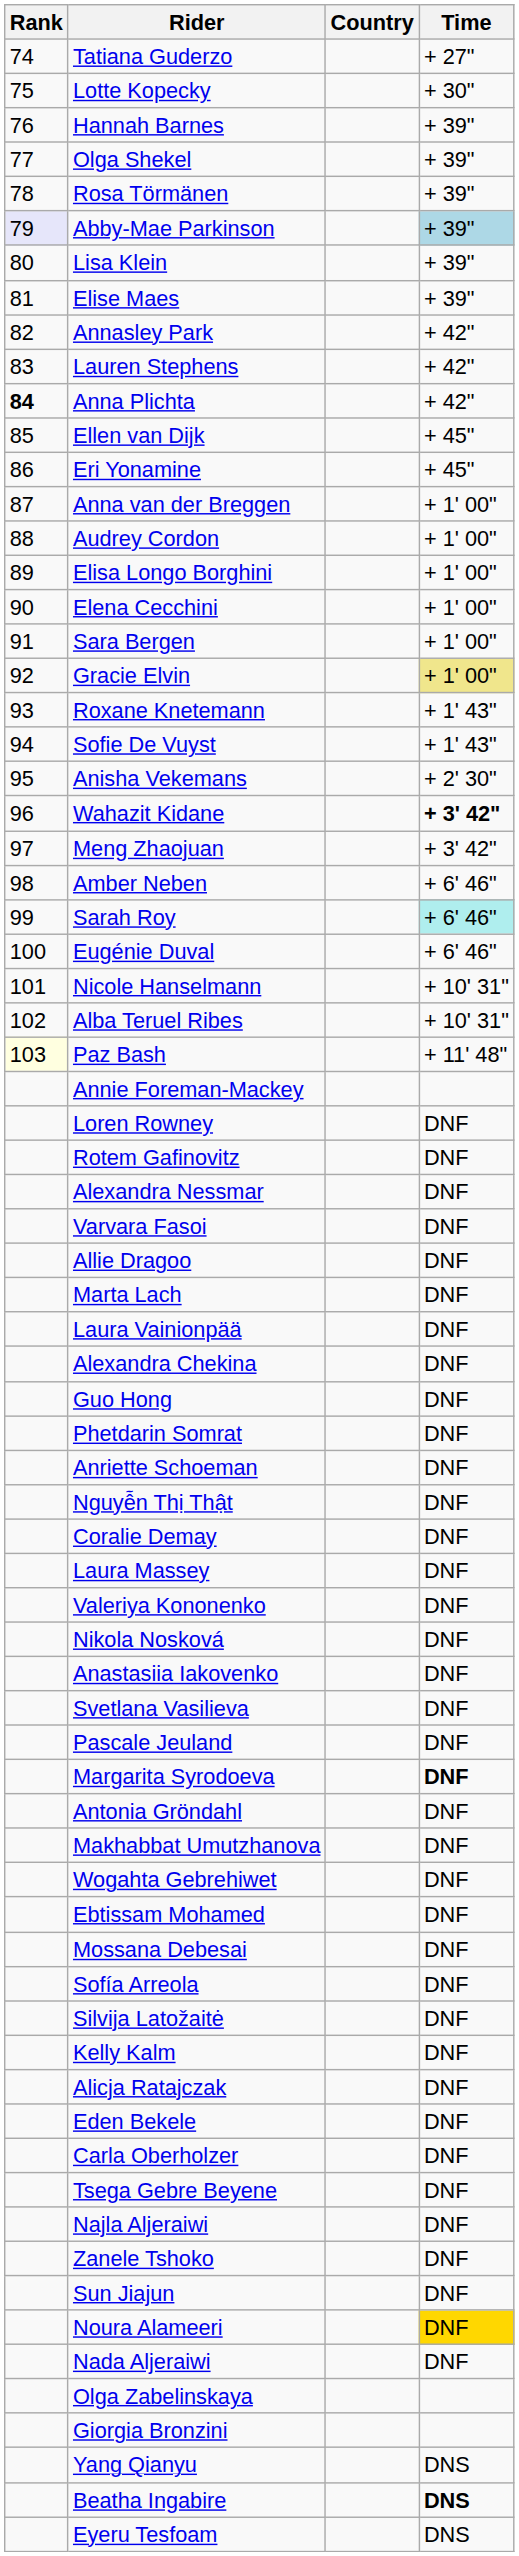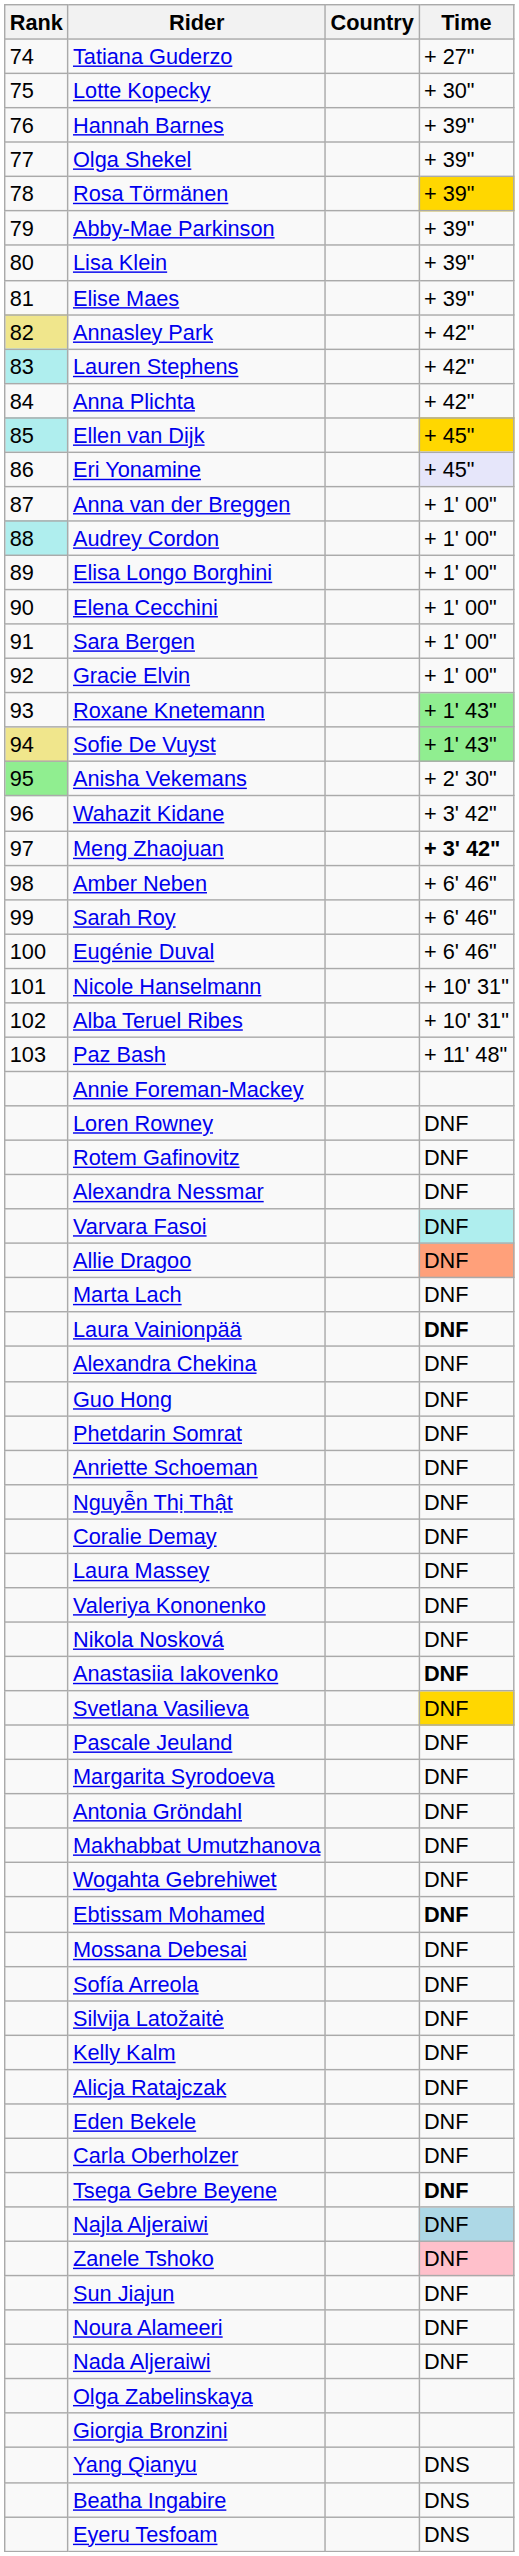(449, 194) no background -> (449, 194) gold background
(22, 229) lavender background -> (22, 229) no background
(449, 229) lightblue background -> (449, 229) no background
(22, 332) no background -> (22, 332) khaki background
(22, 366) no background -> (22, 366) paleturquoise background
(22, 401) bold -> (22, 401) normal
(22, 435) no background -> (22, 435) paleturquoise background
(449, 435) no background -> (449, 435) gold background
(449, 469) no background -> (449, 469) lavender background
(22, 538) no background -> (22, 538) paleturquoise background
(460, 676) khaki background -> (460, 676) no background
(460, 710) no background -> (460, 710) lightgreen background
(22, 745) no background -> (22, 745) khaki background
(460, 745) no background -> (460, 745) lightgreen background
(22, 779) no background -> (22, 779) lightgreen background
(462, 814) bold -> (460, 814) normal
(460, 848) normal -> (462, 848) bold
(460, 917) paleturquoise background -> (460, 917) no background
(28, 1054) lightyellow background -> (28, 1054) no background
(446, 1226) no background -> (446, 1226) paleturquoise background
(446, 1261) no background -> (446, 1261) lightsalmon background
(446, 1330) normal -> (446, 1330) bold
(446, 1674) normal -> (446, 1674) bold
(446, 1708) no background -> (446, 1708) gold background
(446, 1777) bold -> (446, 1777) normal
(446, 1915) normal -> (446, 1915) bold
(446, 2190) normal -> (446, 2190) bold
(446, 2224) no background -> (446, 2224) lightblue background
(446, 2259) no background -> (446, 2259) pink background
(446, 2328) gold background -> (446, 2328) no background
(447, 2500) bold -> (447, 2500) normal
